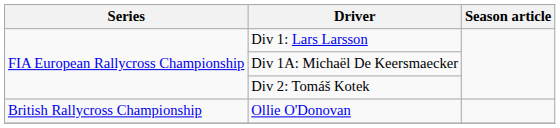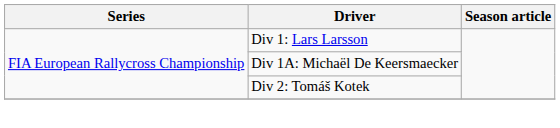- row: (301, 111)
